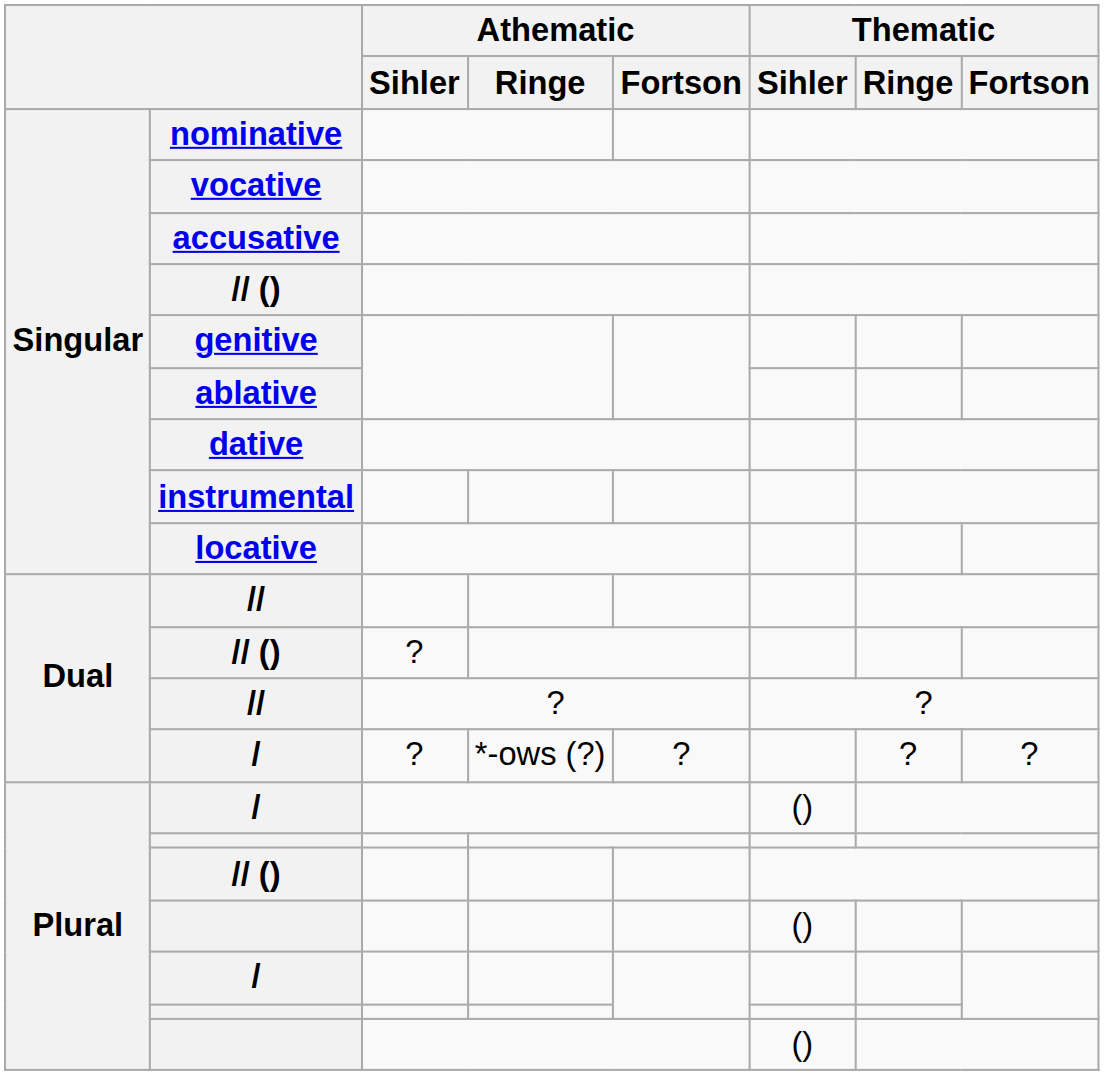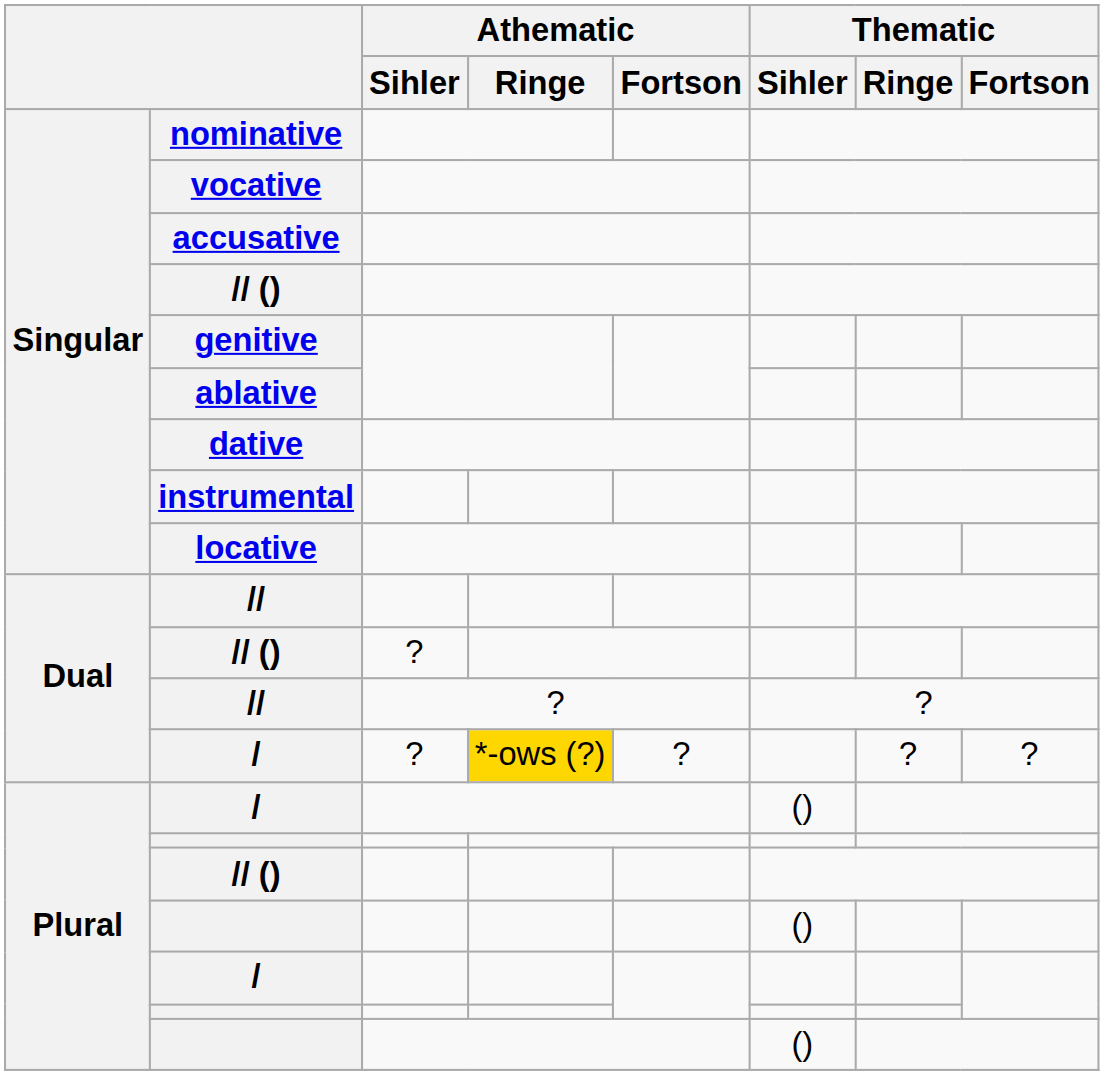(540, 755) no background -> (540, 755) gold background
